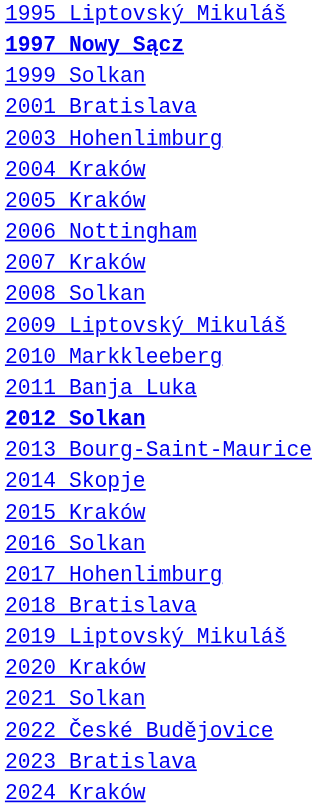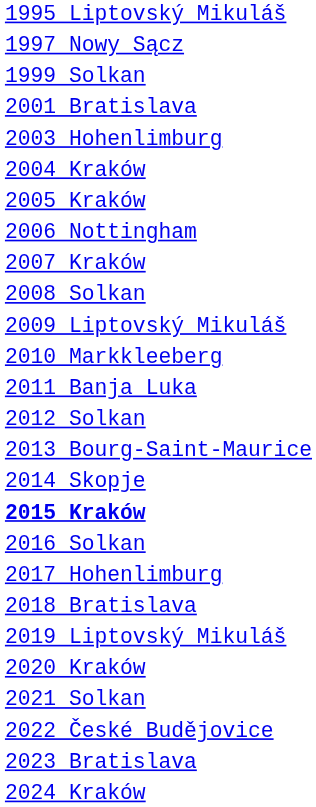(94, 45) bold -> (94, 45) normal
(75, 419) bold -> (75, 419) normal
(75, 513) normal -> (75, 513) bold
